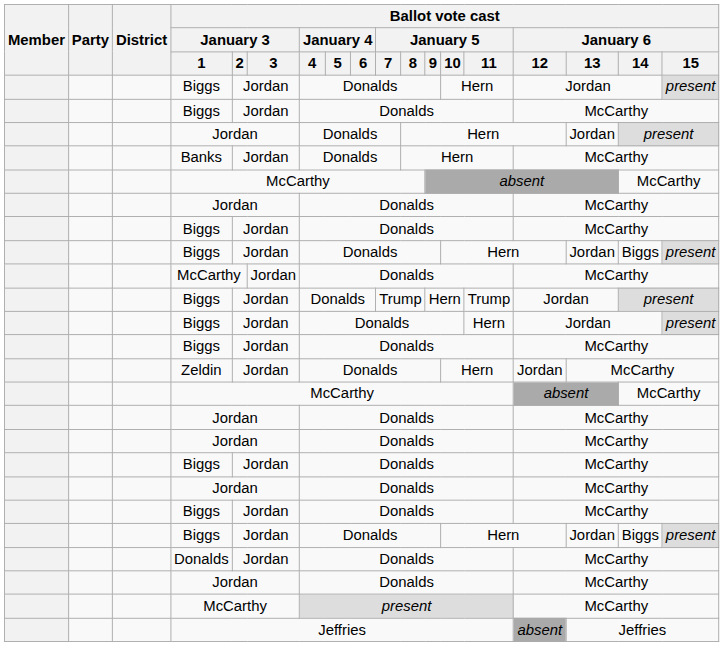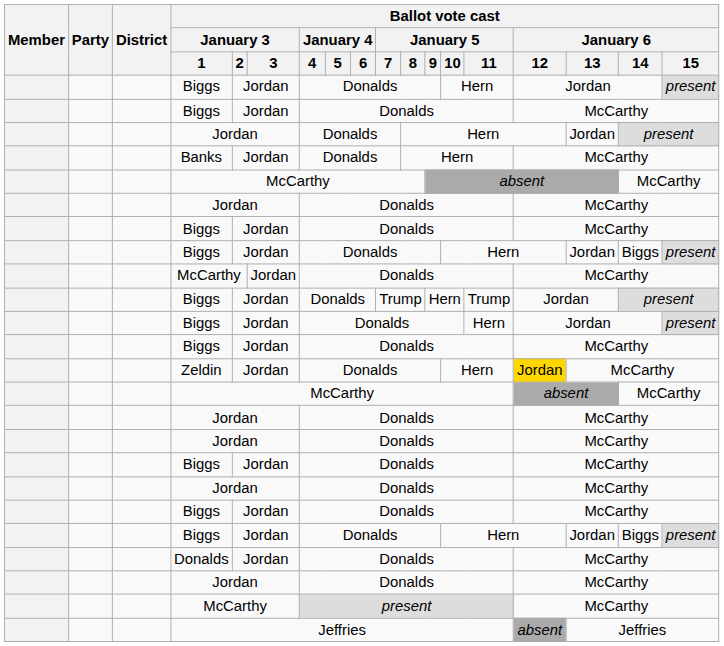(540, 370) no background -> (540, 370) gold background
